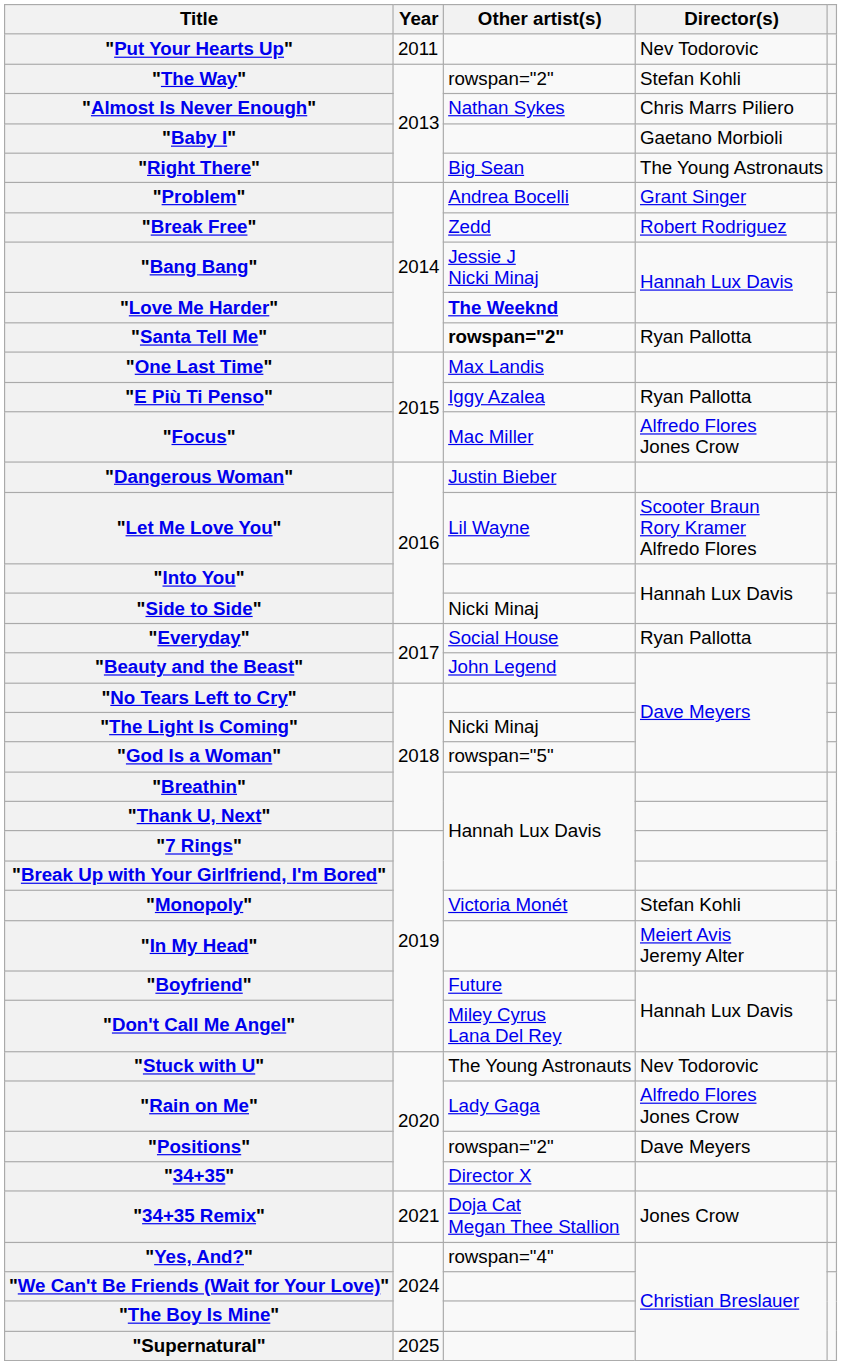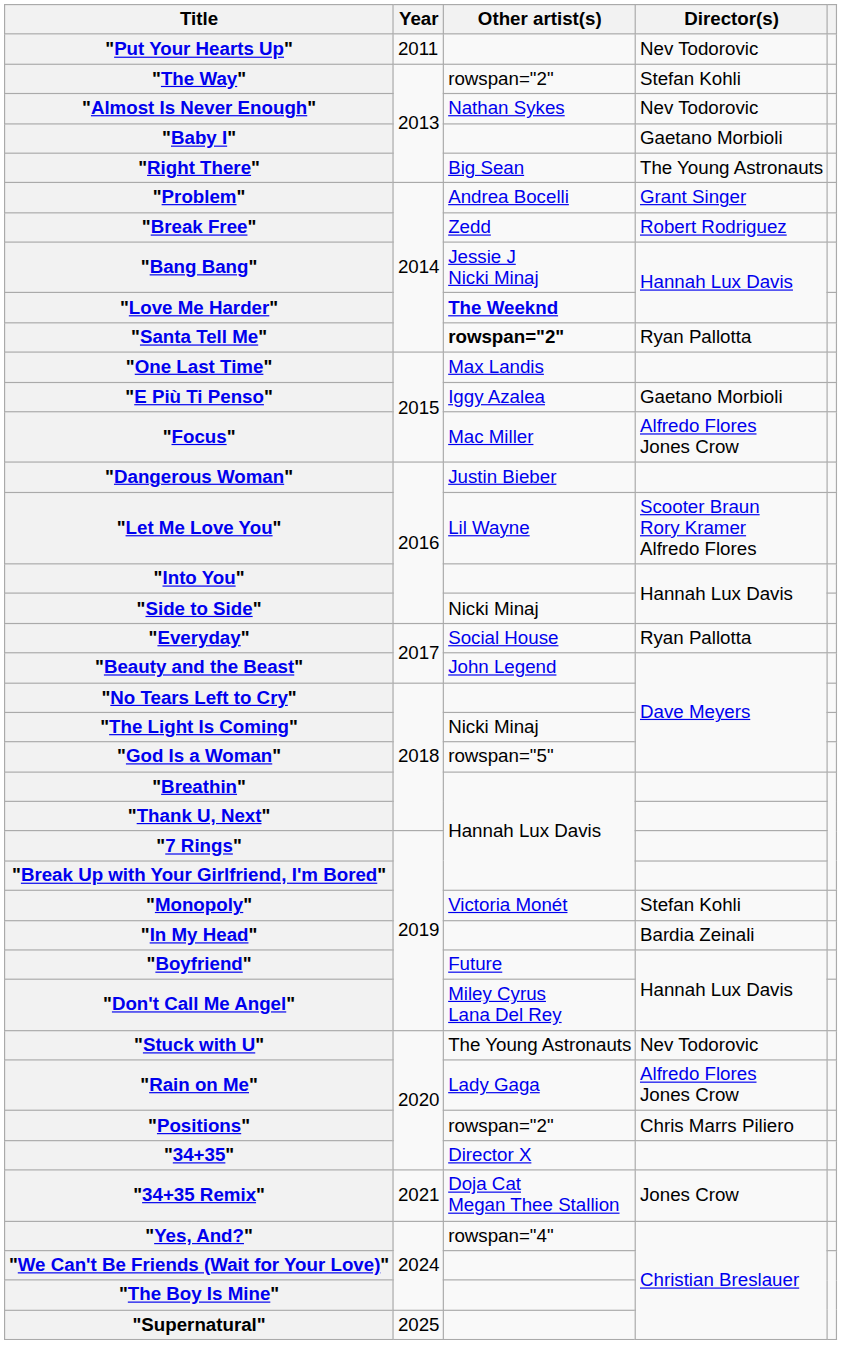(717, 108) Chris Marrs Piliero -> (699, 108) Nev Todorovic
(696, 396) Ryan Pallotta -> (711, 396) Gaetano Morbioli
(692, 945) Meiert Avis Jeremy Alter -> (697, 934) Bardia Zeinali
(695, 1146) Dave Meyers -> (717, 1125) Chris Marrs Piliero
